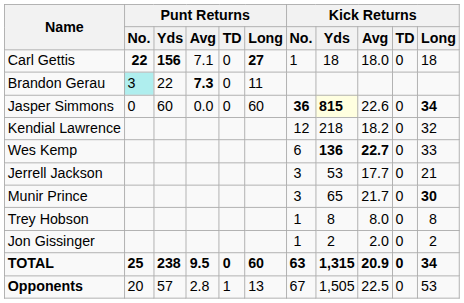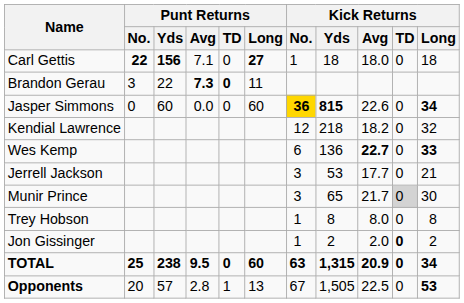(131, 83) paleturquoise background -> (131, 83) no background
(227, 83) normal -> (227, 83) bold
(299, 106) no background -> (299, 106) gold background
(331, 106) lightyellow background -> (331, 106) no background
(331, 151) bold -> (331, 151) normal
(429, 151) normal -> (429, 151) bold
(399, 196) no background -> (399, 196) lightgrey background
(429, 196) bold -> (429, 196) normal
(399, 241) normal -> (399, 241) bold
(429, 286) normal -> (429, 286) bold
